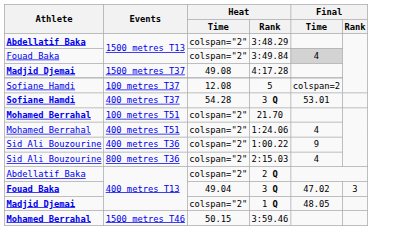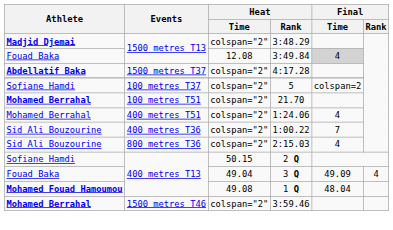(46, 41) Abdellatif Baka -> (41, 41) Madjid Djemai
(218, 56) colspan="2" -> (239, 56) 12.08
(41, 70) Madjid Djemai -> (46, 70) Abdellatif Baka
(218, 70) 49.08 -> (239, 70) colspan="2"
(218, 85) 12.08 -> (239, 85) colspan="2"
- row: (143, 100)
(316, 144) 9 -> (337, 129) 7
(46, 174) Abdellatif Baka -> (41, 159) Sofiane Hamdi
(218, 174) colspan="2" -> (239, 159) 50.15
(33, 188) bold -> (33, 174) normal
(316, 188) 47.02 -> (338, 174) 49.09
(355, 188) 3 -> (376, 174) 4
(41, 203) Madjid Djemai -> (65, 188) Mohamed Fouad Hamoumou
(218, 203) colspan="2" -> (239, 188) 49.08
(316, 203) 48.05 -> (338, 188) 48.04
(218, 218) 50.15 -> (239, 203) colspan="2"
